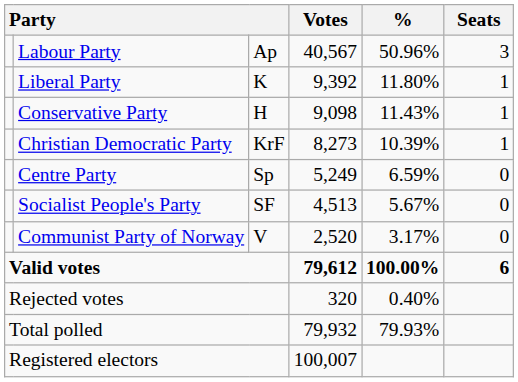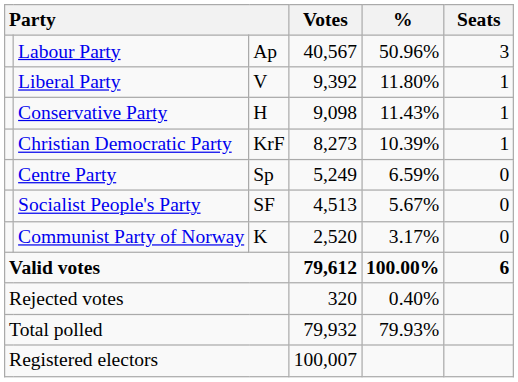(260, 81) K -> (260, 81) V
(260, 236) V -> (260, 236) K
